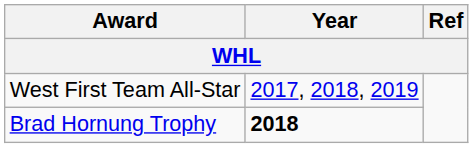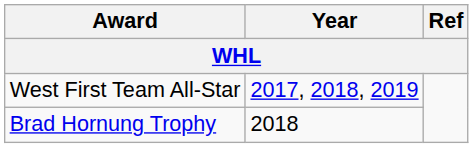(274, 124) bold -> (274, 124) normal
